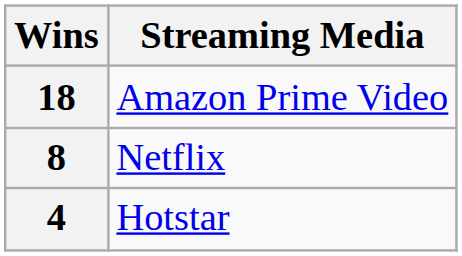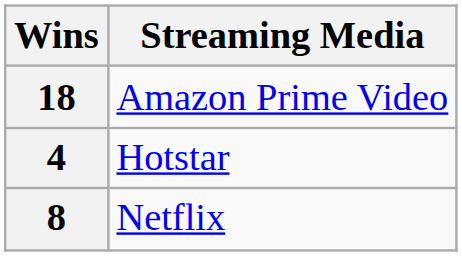rows swapped: (56, 157) <-> (56, 218)
